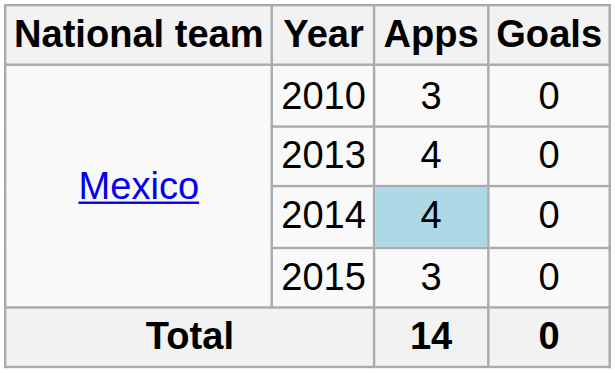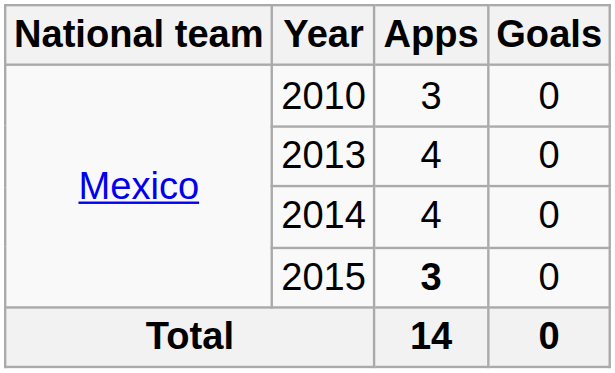(431, 215) lightblue background -> (431, 215) no background
(431, 276) normal -> (431, 276) bold
